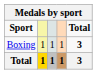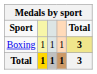(79, 44) no background -> (79, 44) khaki background
